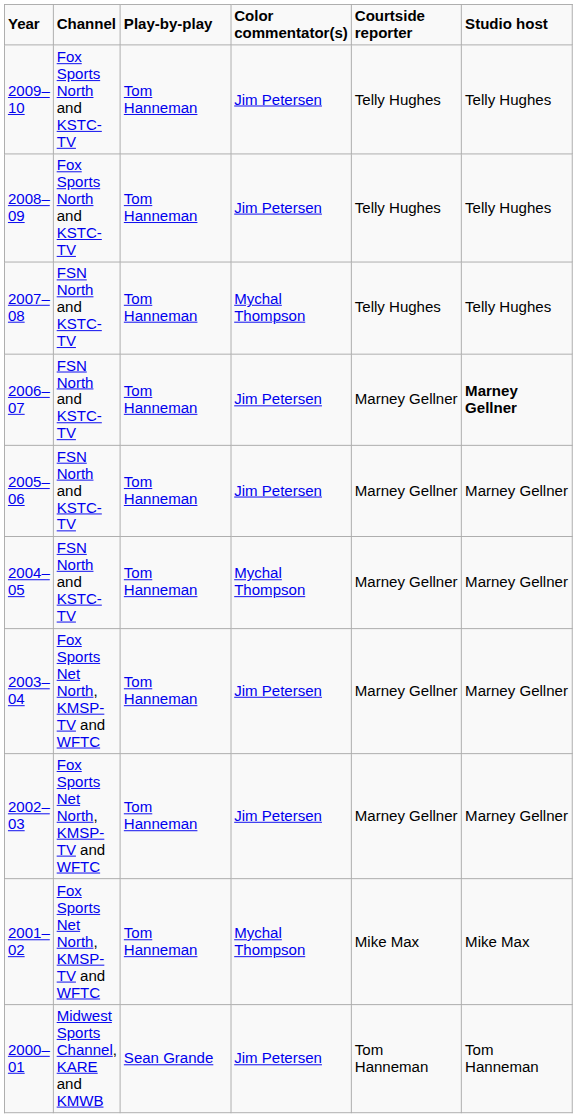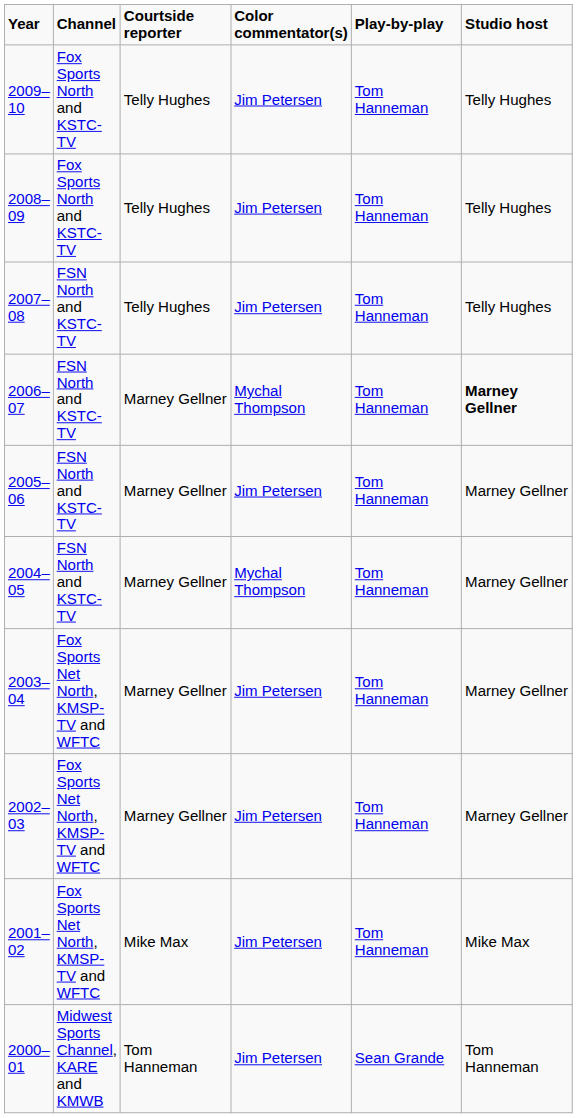columns swapped: (168, 24) <-> (390, 24)
(270, 307) Mychal Thompson -> (278, 307) Jim Petersen
(278, 399) Jim Petersen -> (270, 399) Mychal Thompson
(270, 941) Mychal Thompson -> (278, 941) Jim Petersen
